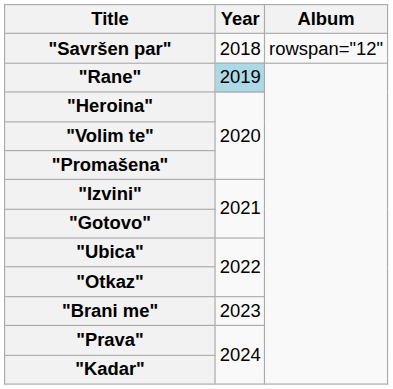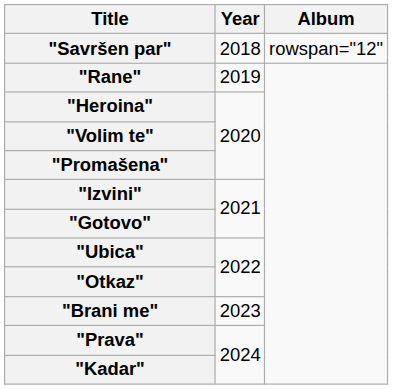(240, 77) lightblue background -> (240, 77) no background
